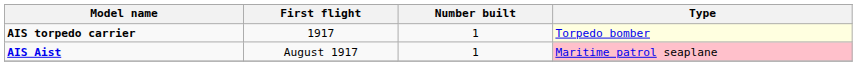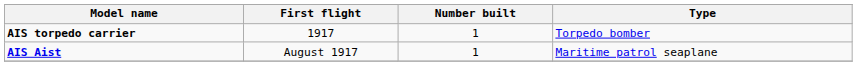(603, 32) lightyellow background -> (603, 32) no background
(636, 51) pink background -> (636, 51) no background
